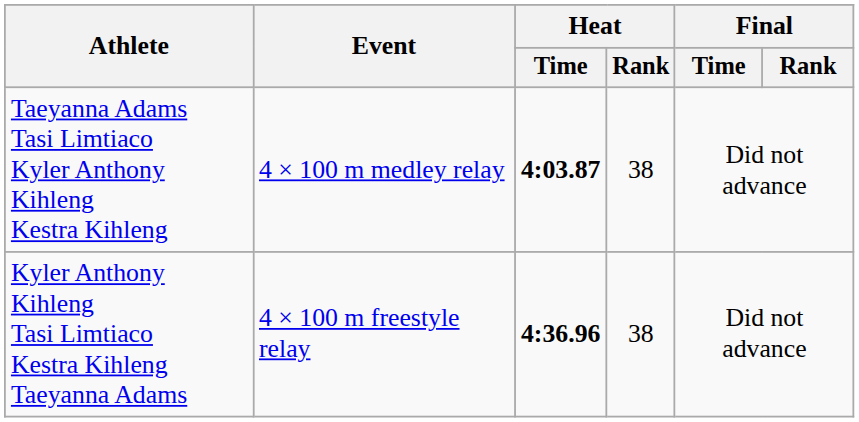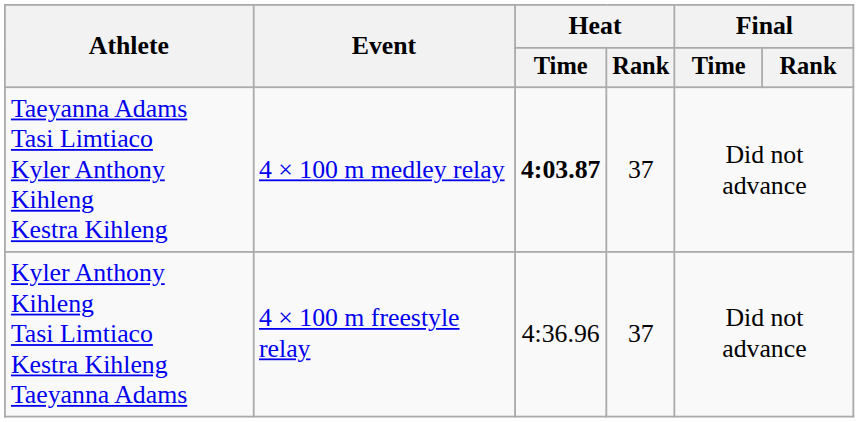(641, 169) 38 -> (641, 169) 37
(561, 333) bold -> (561, 333) normal
(641, 333) 38 -> (641, 333) 37
